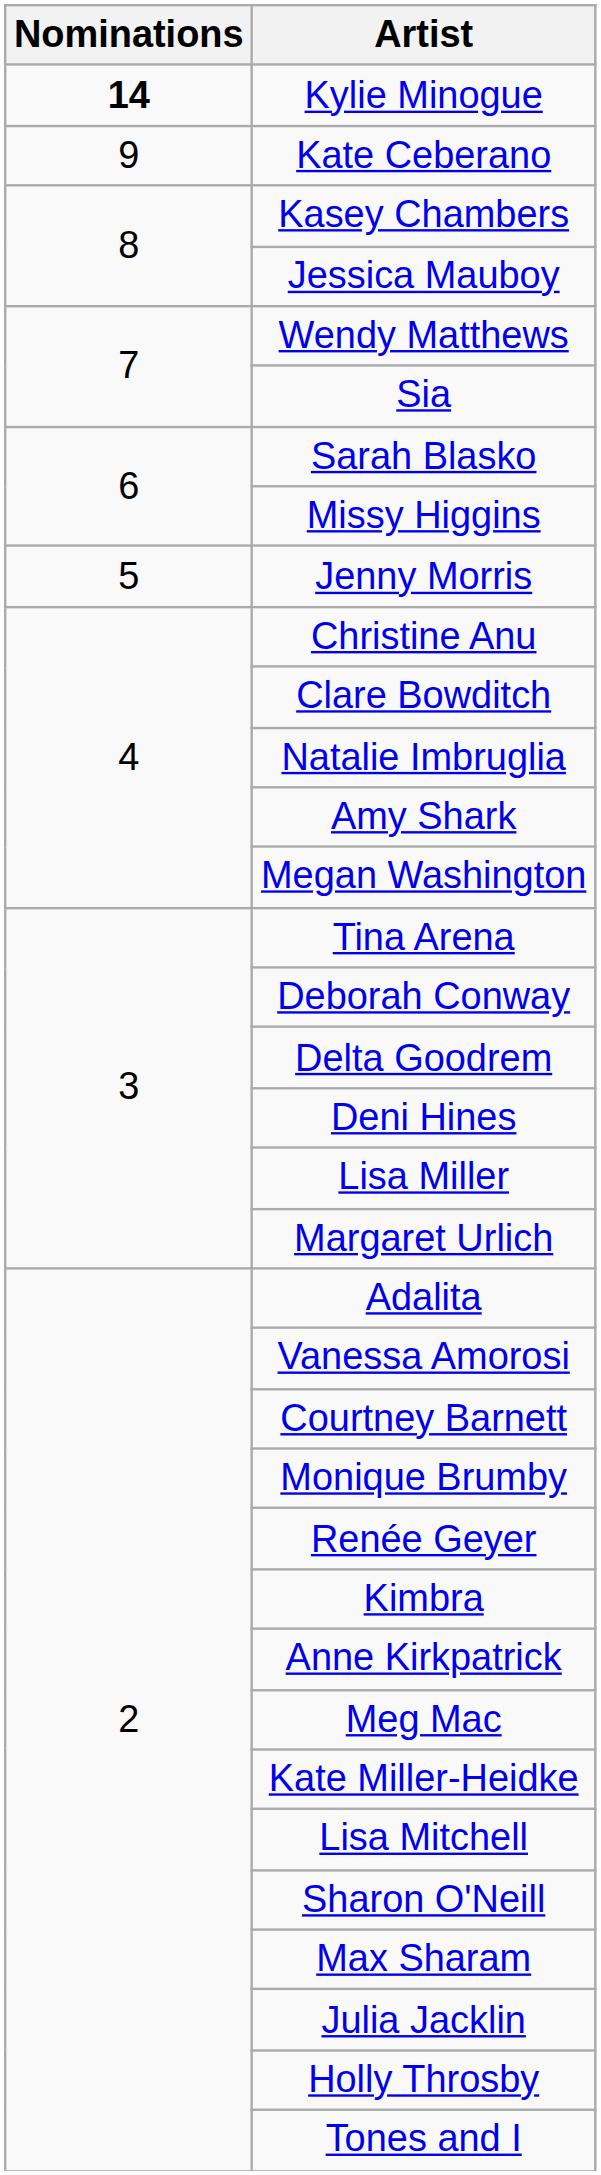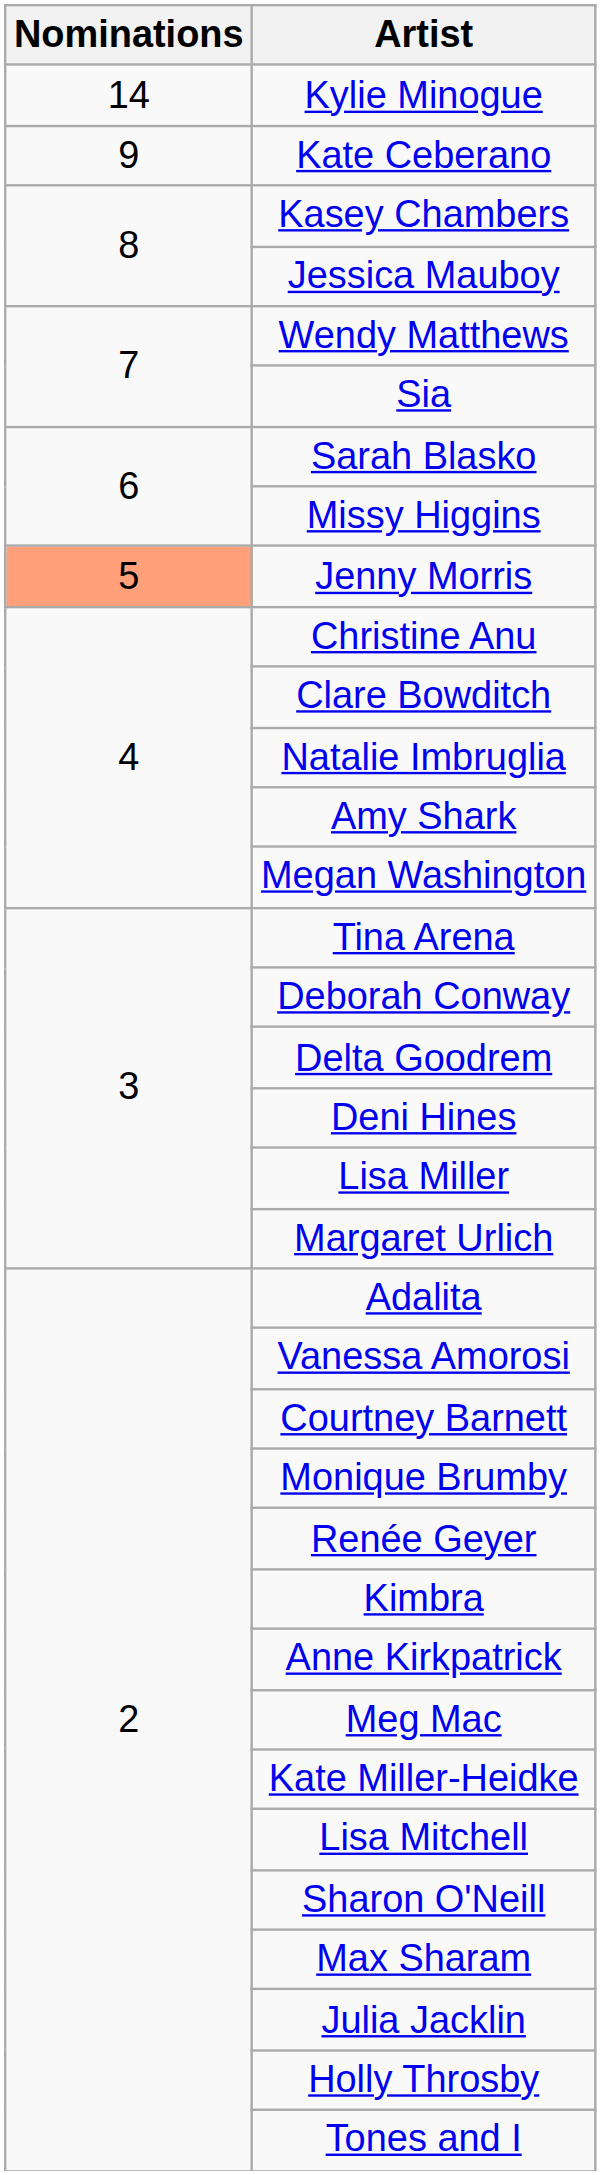(129, 94) bold -> (129, 94) normal
(129, 575) no background -> (129, 575) lightsalmon background
